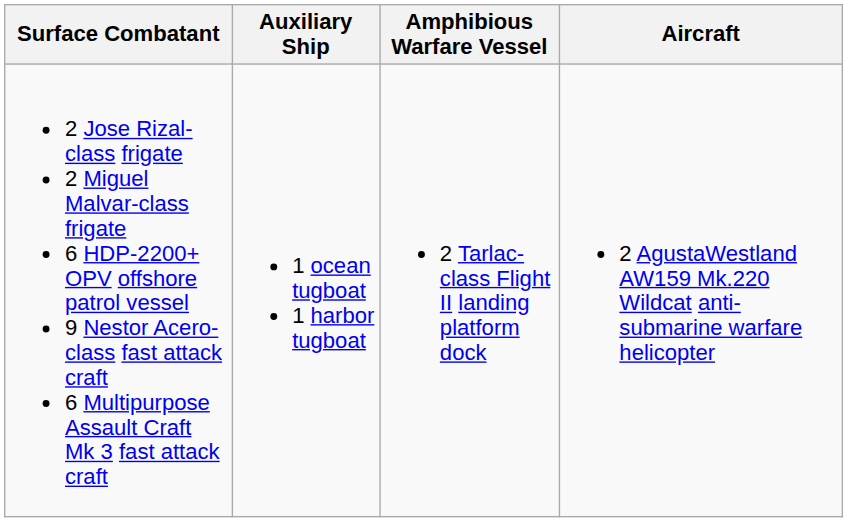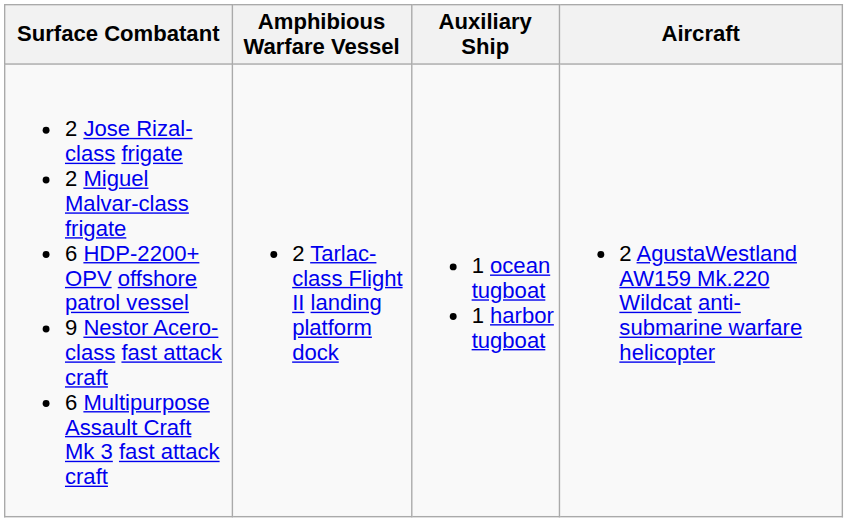columns swapped: (469, 34) <-> (306, 34)
